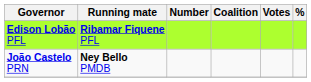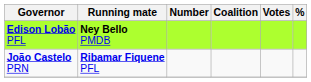(122, 35) Ribamar Fiquene PFL -> (104, 35) Ney Bello PMDB
(104, 63) Ney Bello PMDB -> (122, 63) Ribamar Fiquene PFL
